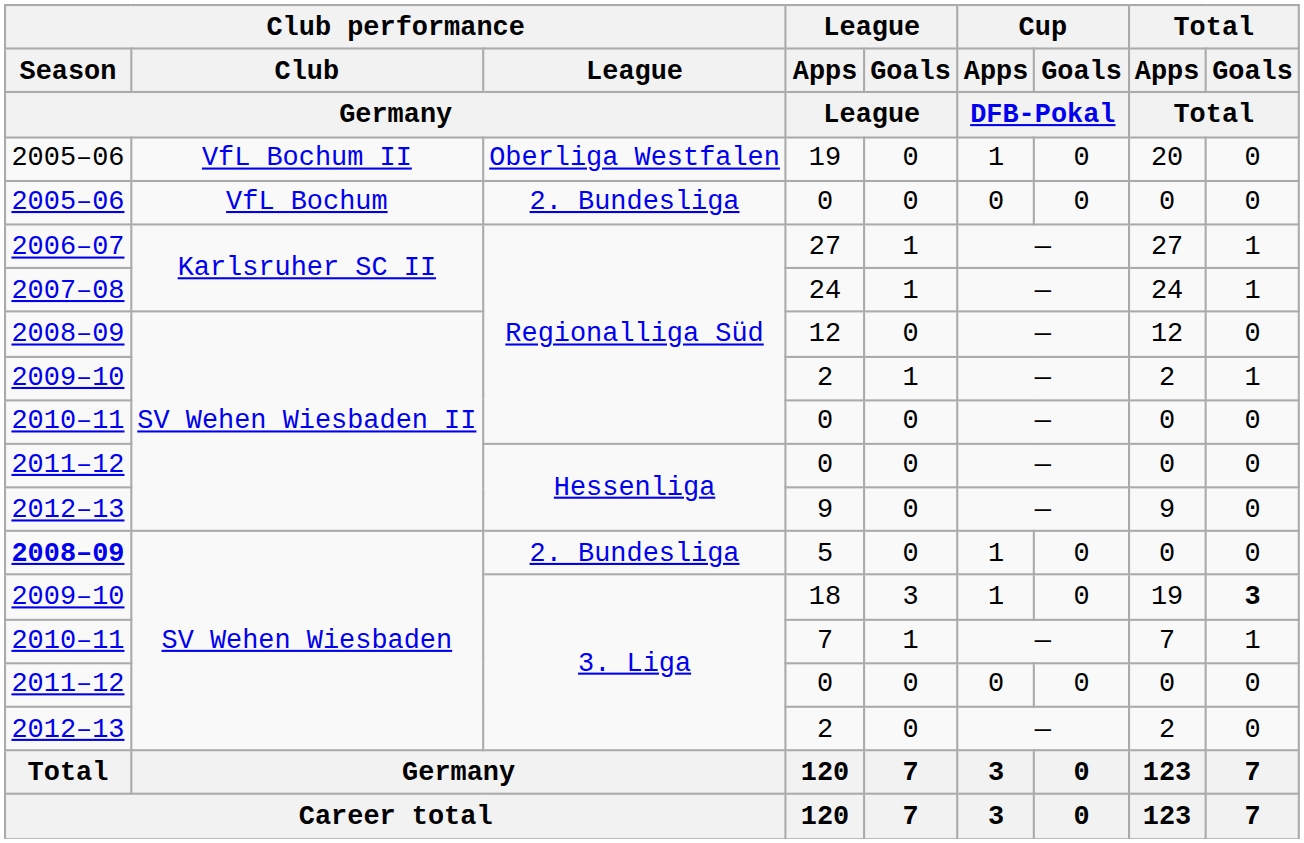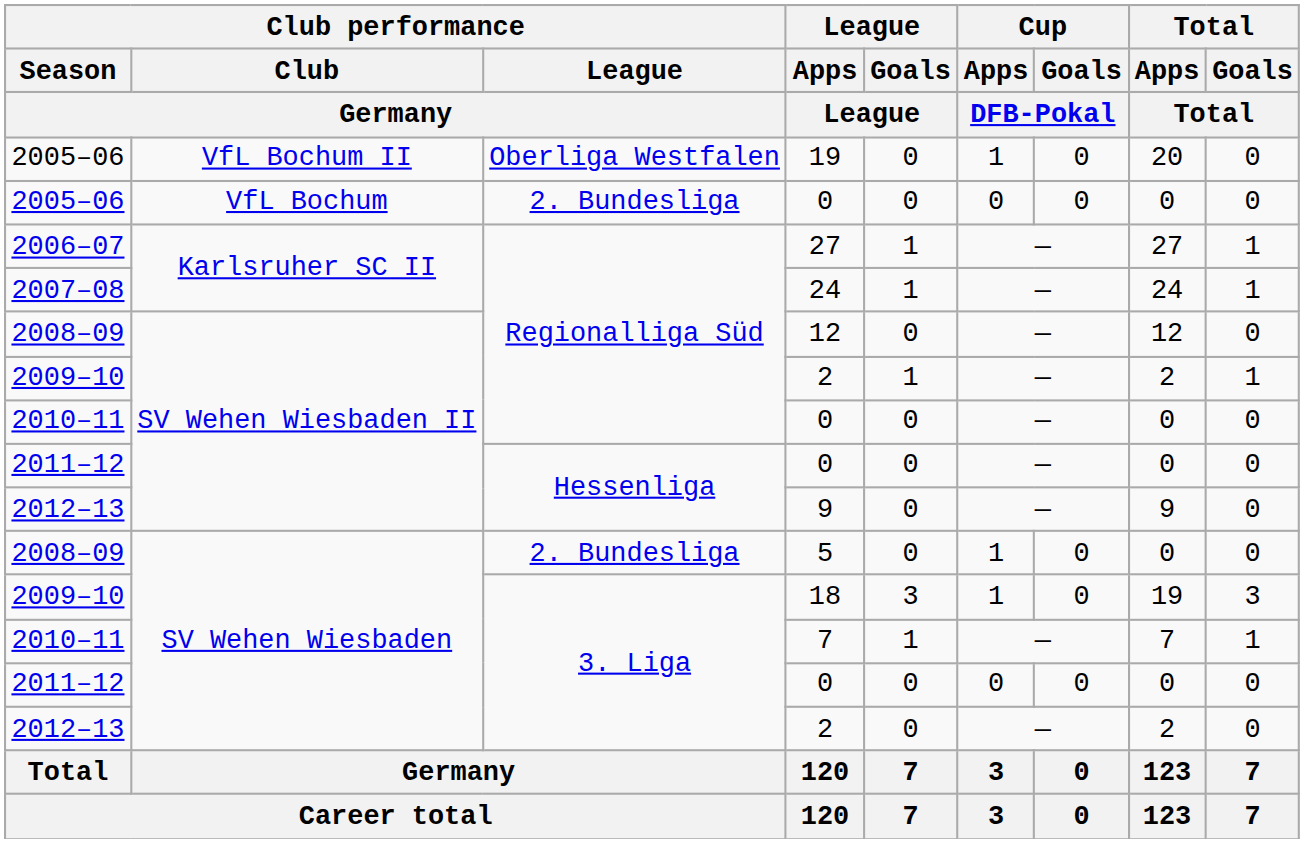(68, 553) bold -> (68, 553) normal
(1253, 597) bold -> (1253, 597) normal
